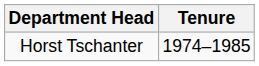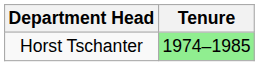(207, 46) no background -> (207, 46) lightgreen background
